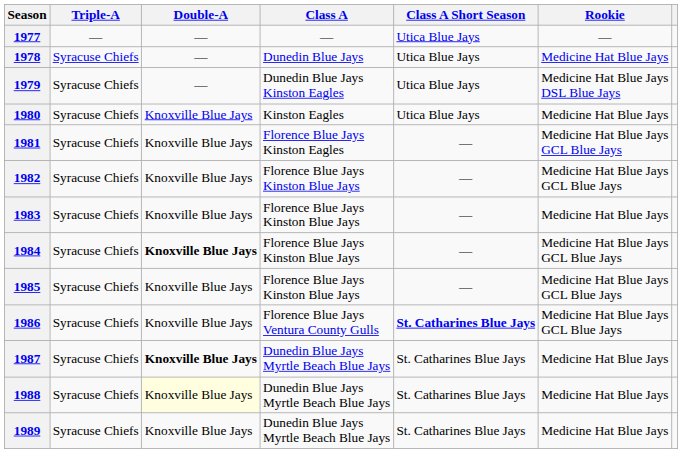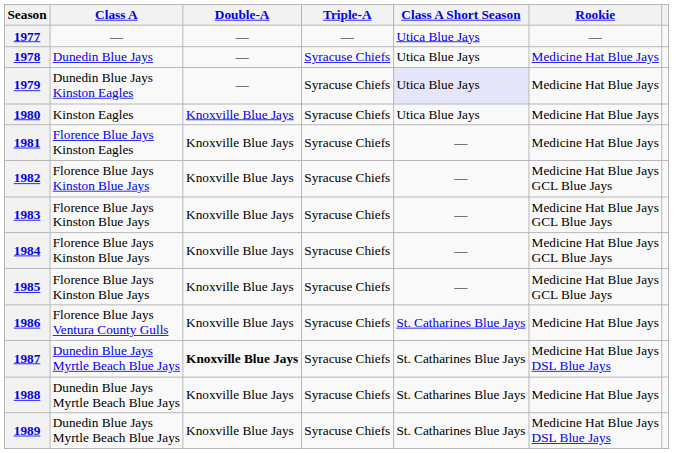columns swapped: (96, 15) <-> (327, 15)
(438, 85) no background -> (438, 85) lavender background
(605, 85) Medicine Hat Blue Jays DSL Blue Jays -> (595, 85) Medicine Hat Blue Jays
(605, 142) Medicine Hat Blue Jays GCL Blue Jays -> (595, 142) Medicine Hat Blue Jays
(605, 214) Medicine Hat Blue Jays -> (595, 214) Medicine Hat Blue Jays GCL Blue Jays
(201, 250) bold -> (240, 250) normal
(466, 322) bold -> (461, 322) normal
(605, 322) Medicine Hat Blue Jays GCL Blue Jays -> (595, 322) Medicine Hat Blue Jays
(605, 358) Medicine Hat Blue Jays -> (595, 358) Medicine Hat Blue Jays DSL Blue Jays
(199, 394) lightyellow background -> (240, 394) no background
(605, 430) Medicine Hat Blue Jays -> (595, 430) Medicine Hat Blue Jays DSL Blue Jays
